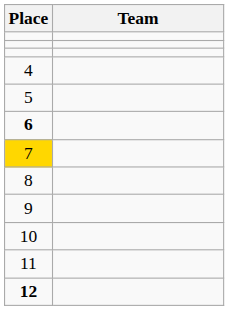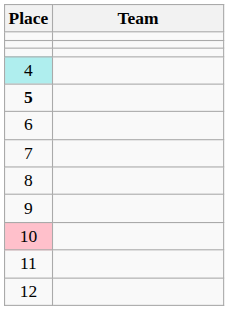(28, 70) no background -> (28, 70) paleturquoise background
(28, 97) normal -> (28, 97) bold
(28, 125) bold -> (28, 125) normal
(28, 153) gold background -> (28, 153) no background
(28, 236) no background -> (28, 236) pink background
(28, 291) bold -> (28, 291) normal
